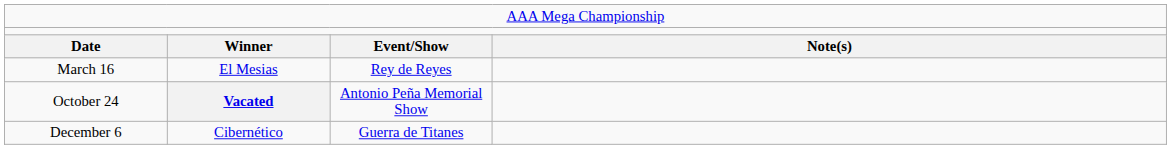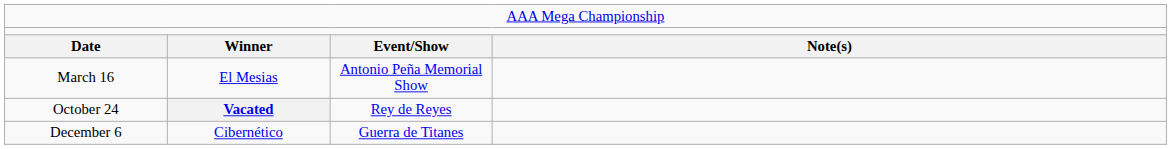(411, 69) Rey de Reyes -> (411, 77) Antonio Peña Memorial Show
(411, 101) Antonio Peña Memorial Show -> (411, 109) Rey de Reyes
